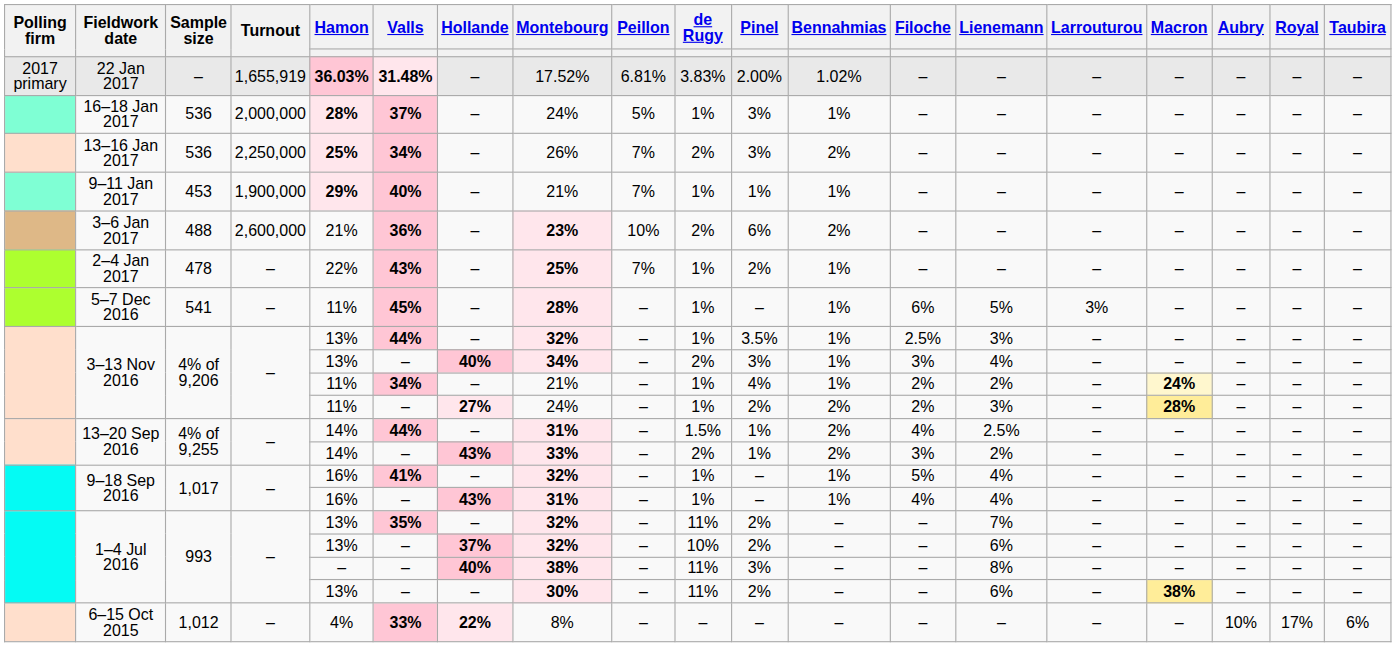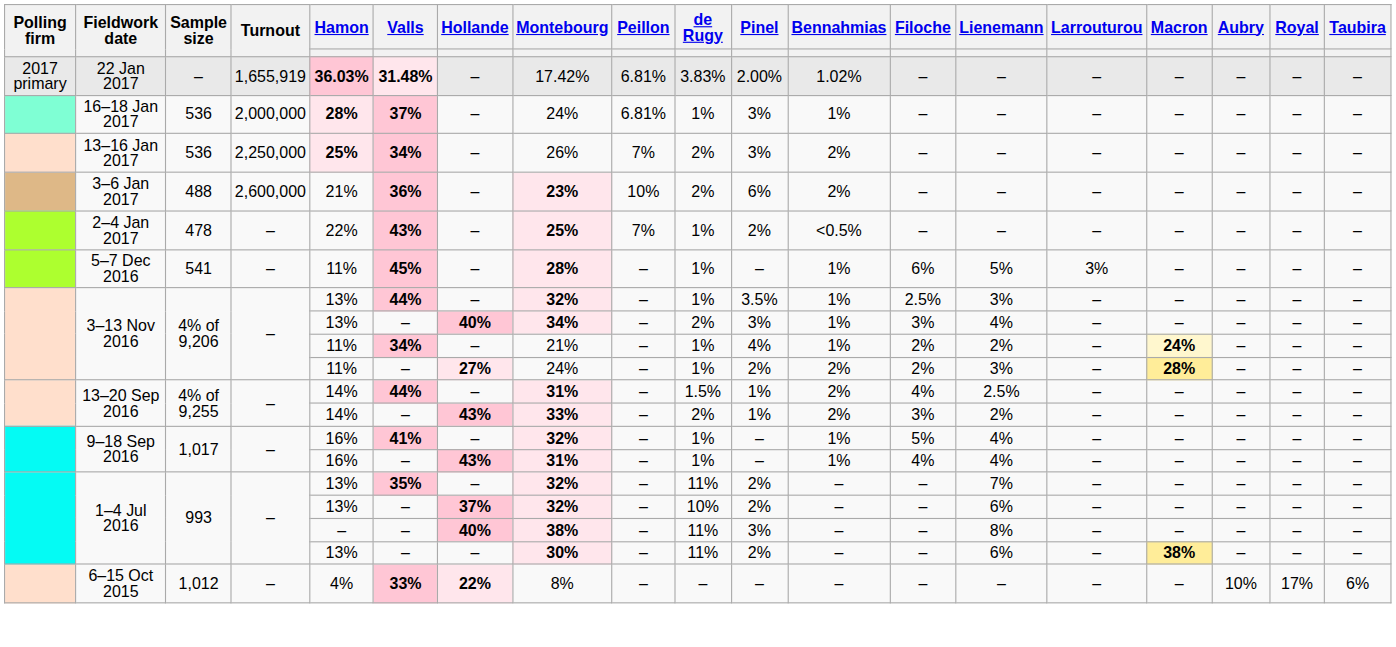(562, 76) 17.52% -> (562, 76) 17.42%
(643, 115) 5% -> (643, 115) 6.81%
- row: (121, 192)
(839, 269) 1% -> (839, 230) <0.5%
